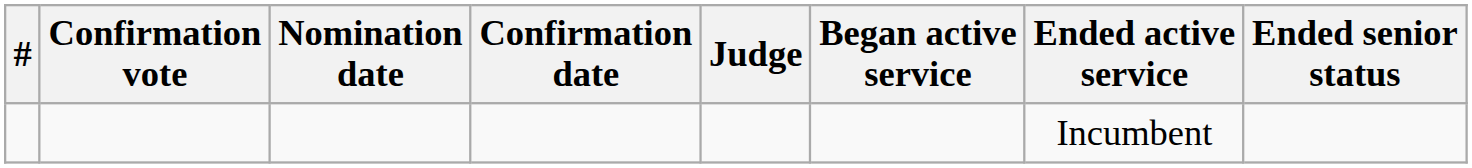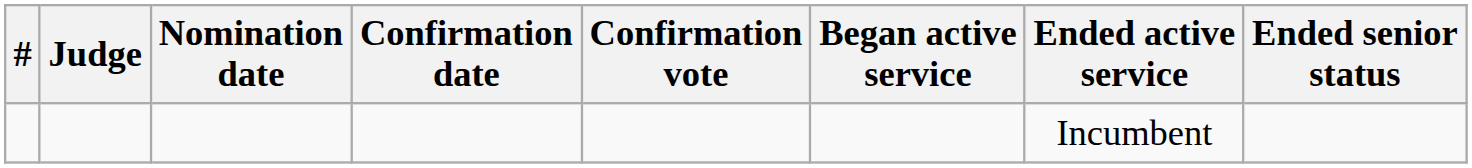columns swapped: (756, 53) <-> (155, 53)
